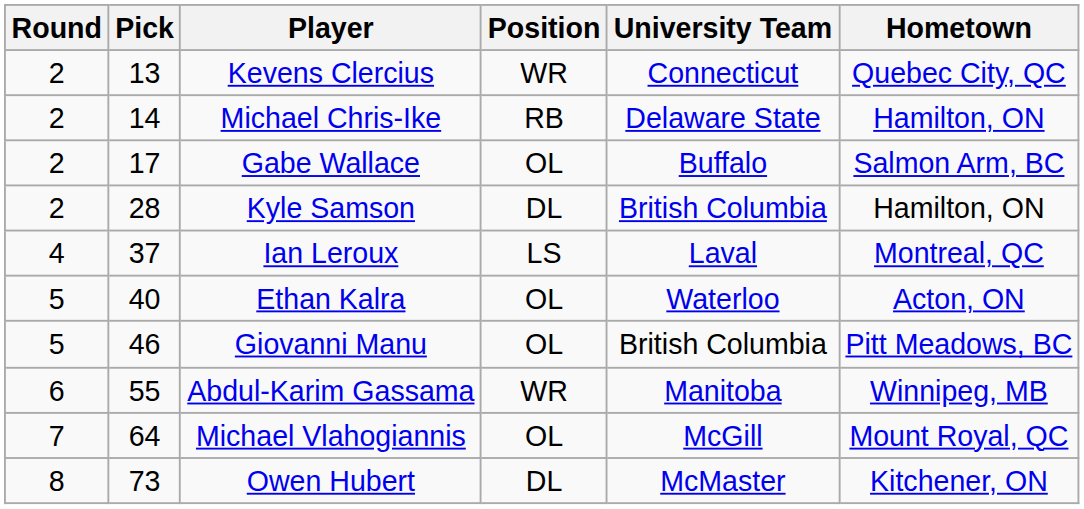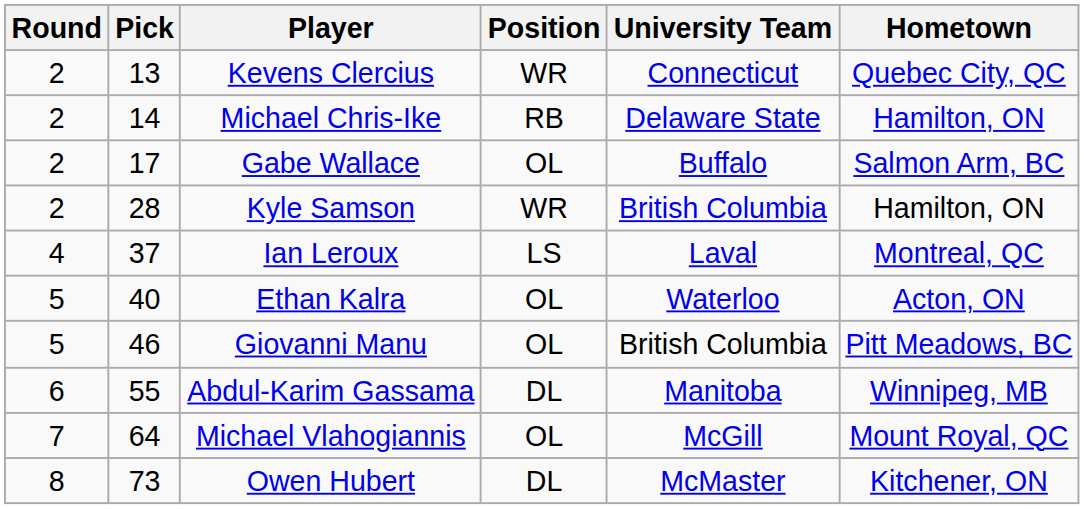(544, 209) DL -> (544, 209) WR
(544, 390) WR -> (544, 390) DL
